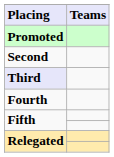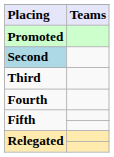(28, 57) no background -> (28, 57) lightblue background
(24, 78) lavender background -> (24, 78) no background
